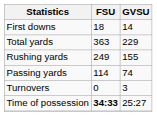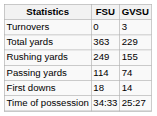rows swapped: (31, 27) <-> (28, 88)
(106, 103) bold -> (105, 103) normal
